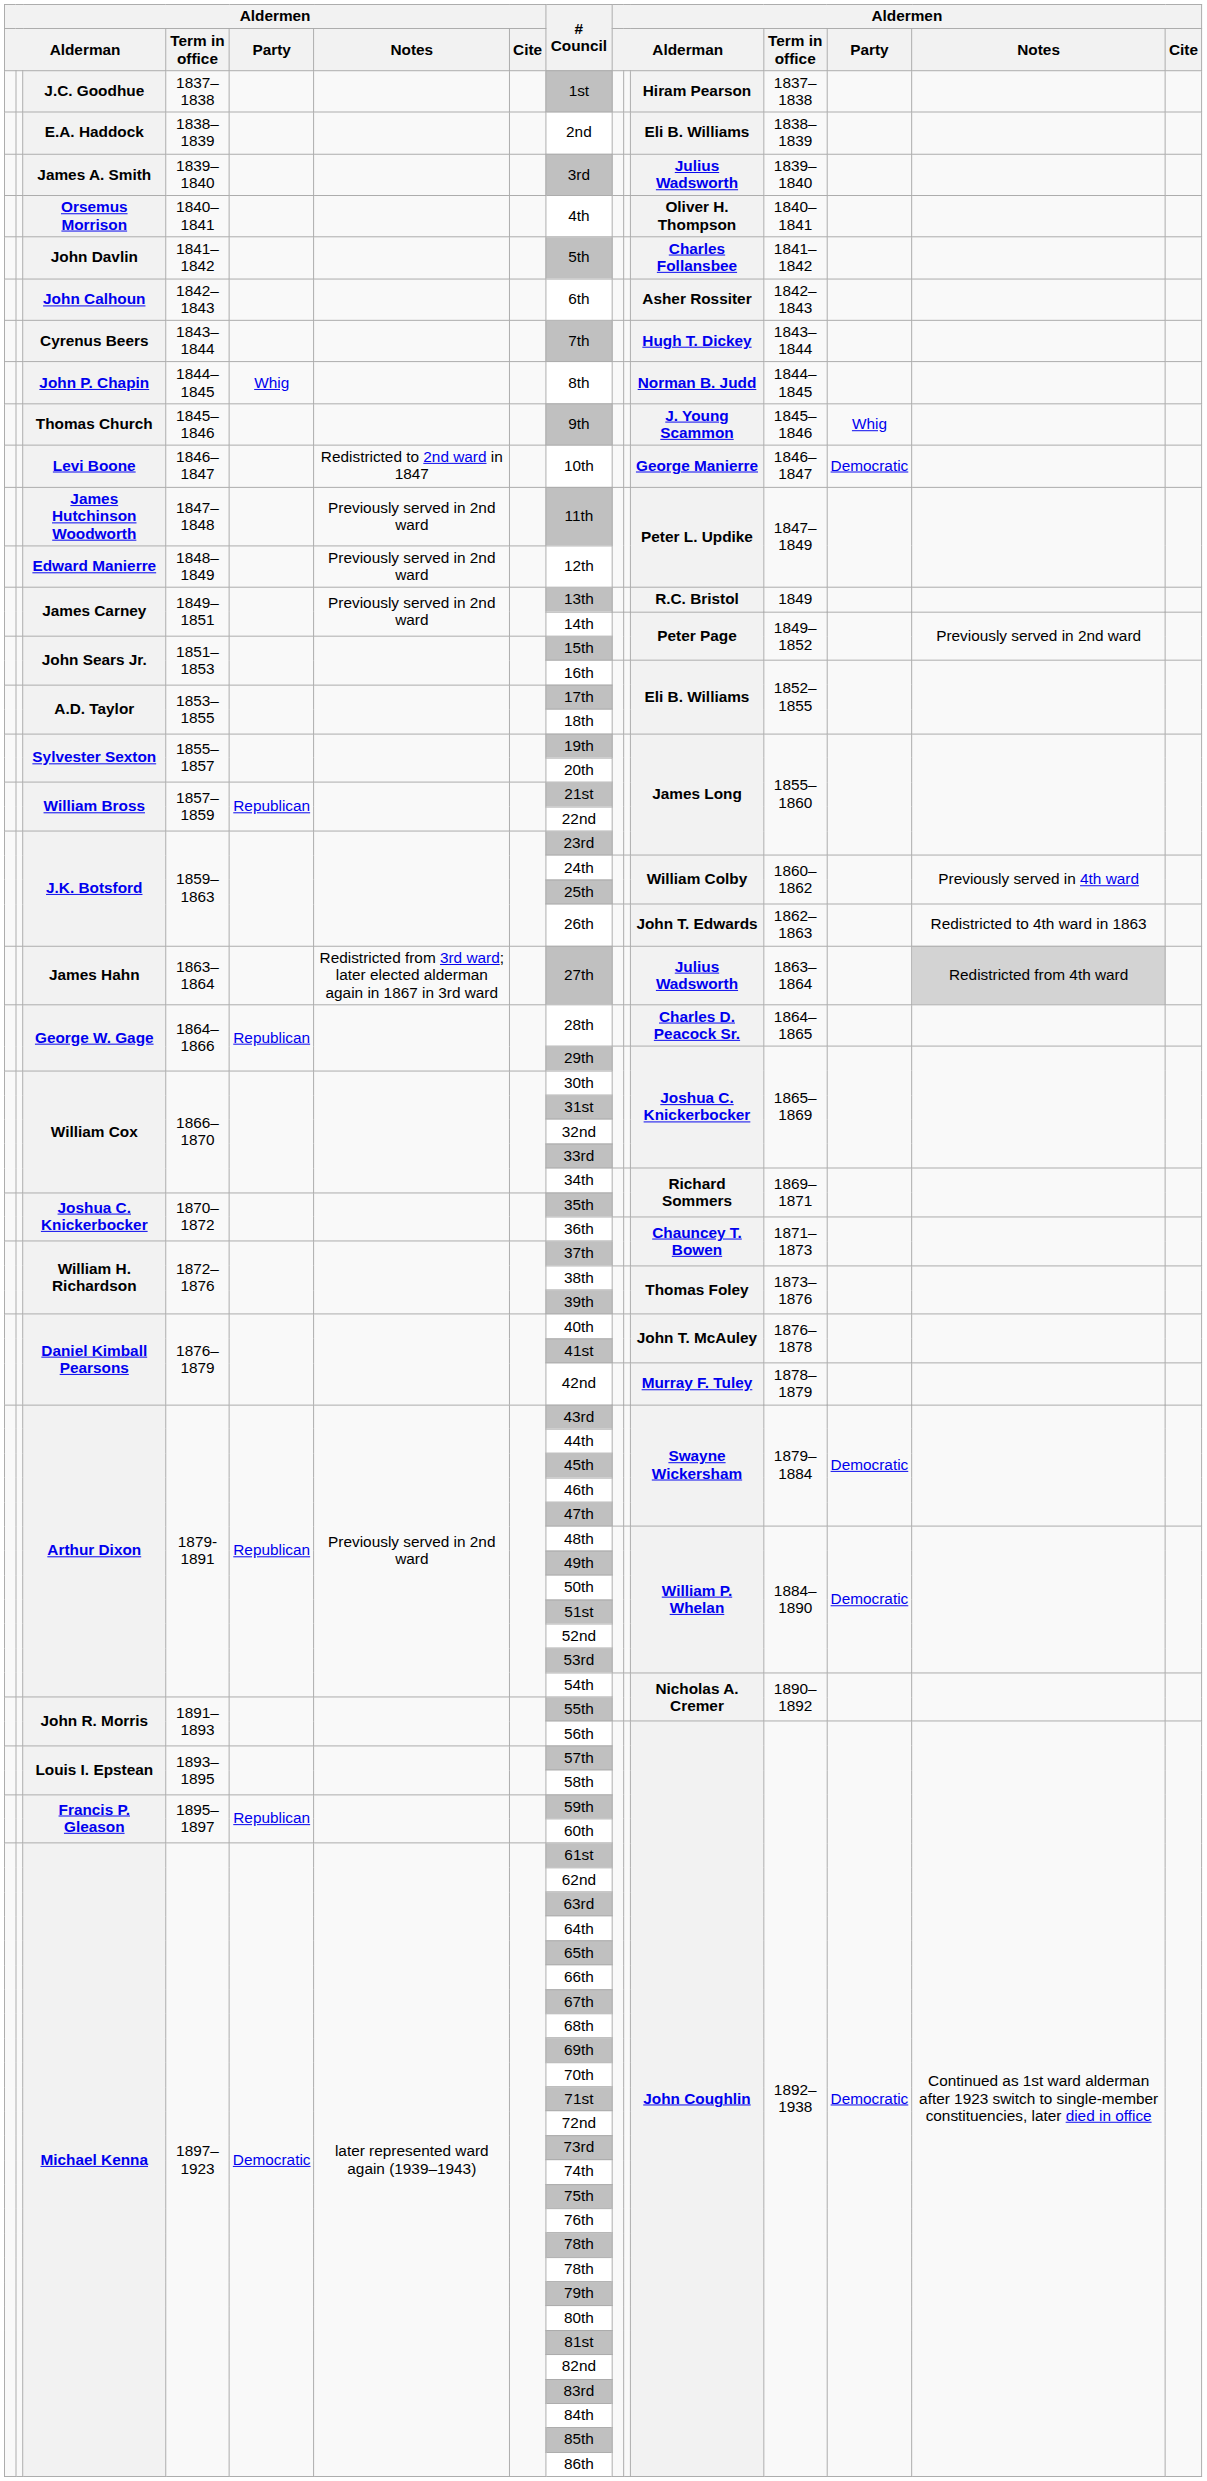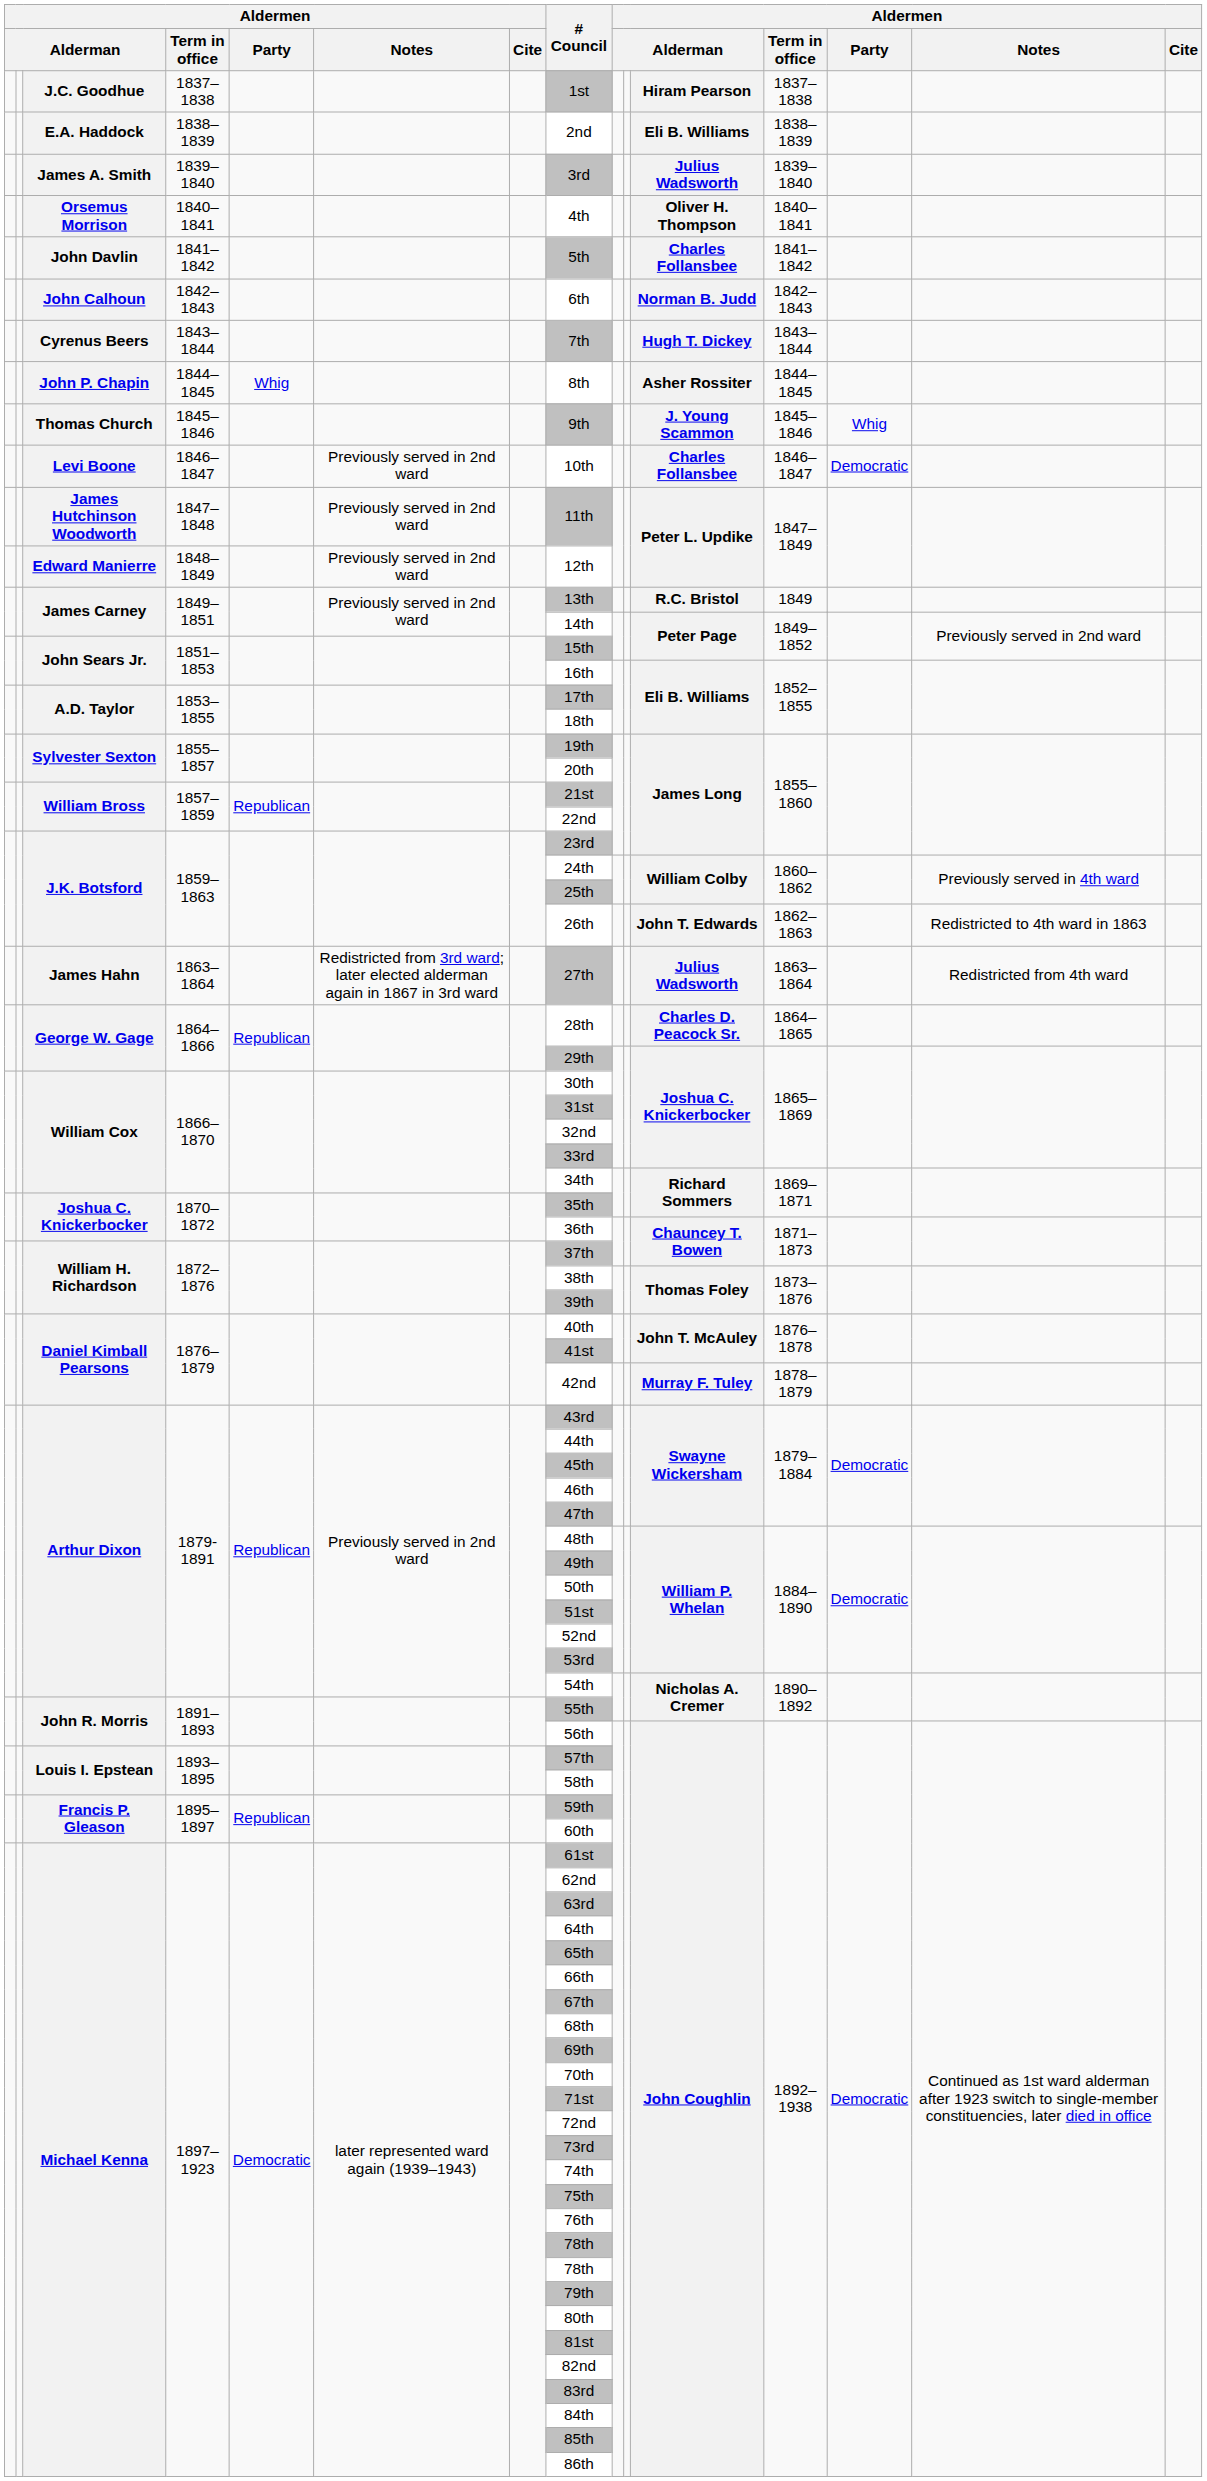(697, 299) Asher Rossiter -> (697, 299) Norman B. Judd
(697, 382) Norman B. Judd -> (697, 382) Asher Rossiter
(412, 466) Redistricted to 2nd ward in 1847 -> (412, 466) Previously served in 2nd ward
(697, 466) George Manierre -> (697, 466) Charles Follansbee
(1039, 975) lightgrey background -> (1039, 975) no background
